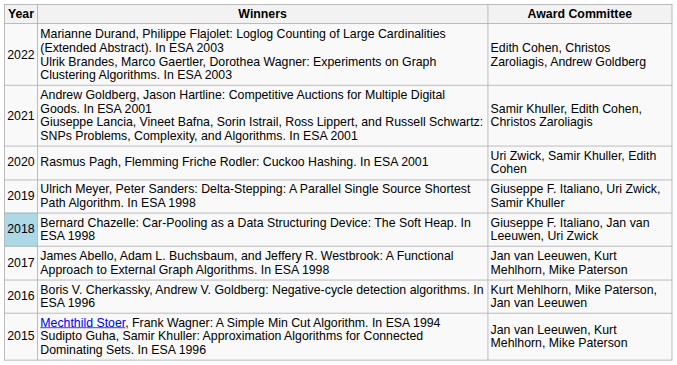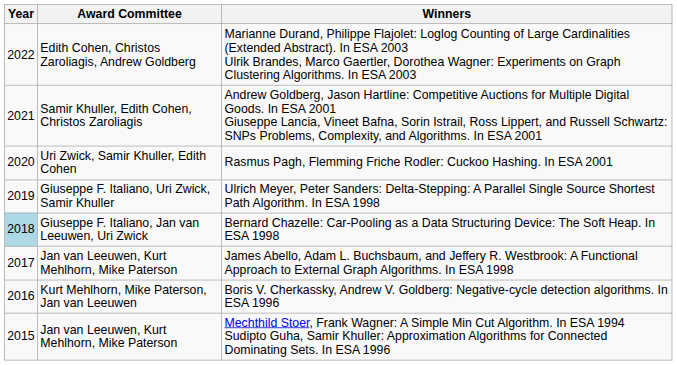columns swapped: (263, 14) <-> (580, 14)
